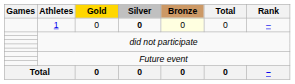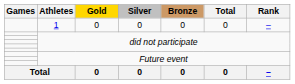(140, 25) bold -> (140, 25) normal
(183, 25) lightyellow background -> (183, 25) no background
